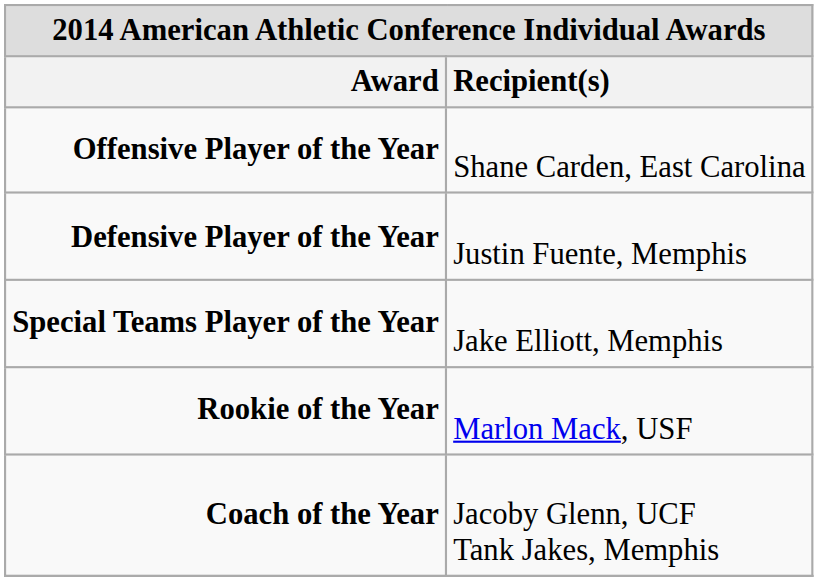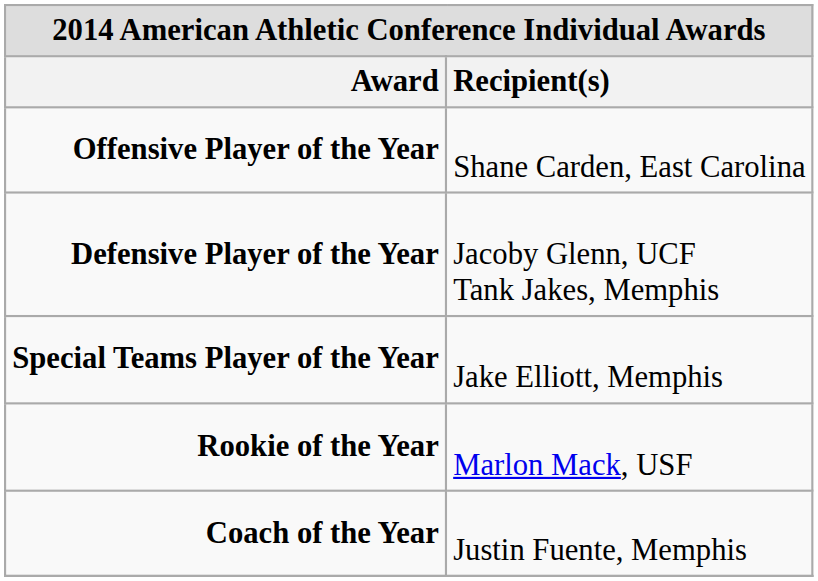(600, 254) Justin Fuente, Memphis -> (586, 272) Jacoby Glenn, UCF Tank Jakes, Memphis
(586, 532) Jacoby Glenn, UCF Tank Jakes, Memphis -> (600, 550) Justin Fuente, Memphis
